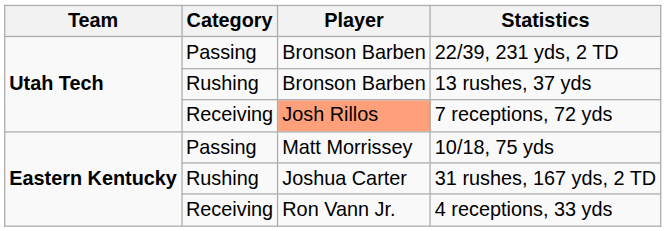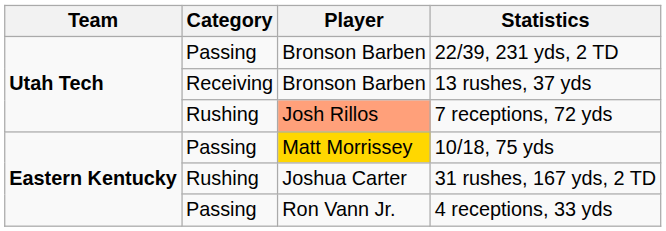(222, 84) Rushing -> (230, 84) Receiving
(230, 115) Receiving -> (222, 115) Rushing
(347, 146) no background -> (347, 146) gold background
(230, 209) Receiving -> (221, 209) Passing
